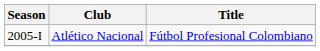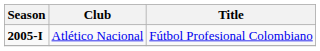(25, 35) normal -> (25, 35) bold
